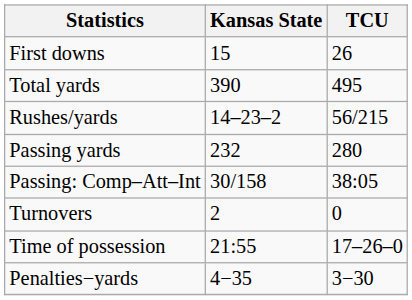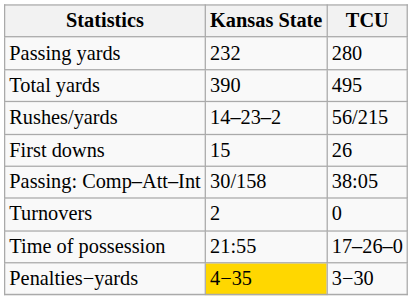rows swapped: (57, 53) <-> (65, 149)
(231, 278) no background -> (231, 278) gold background
